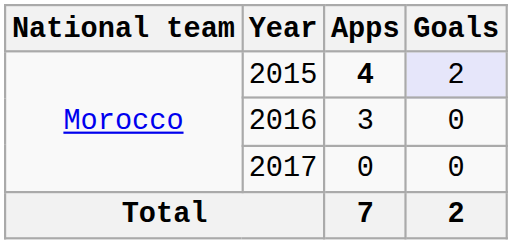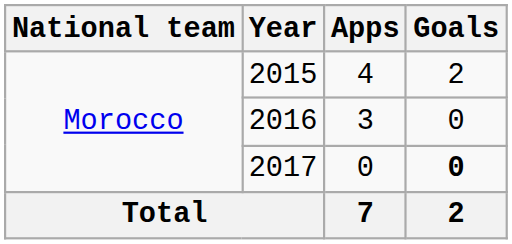(365, 75) bold -> (365, 75) normal
(456, 75) lavender background -> (456, 75) no background
(456, 168) normal -> (456, 168) bold
